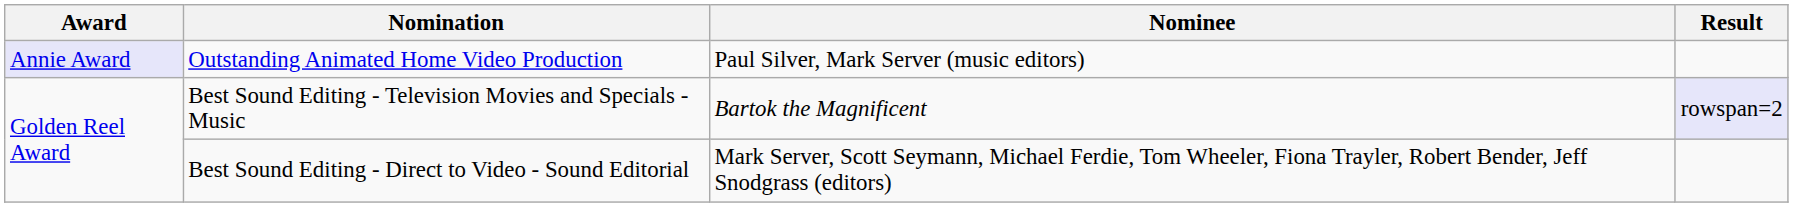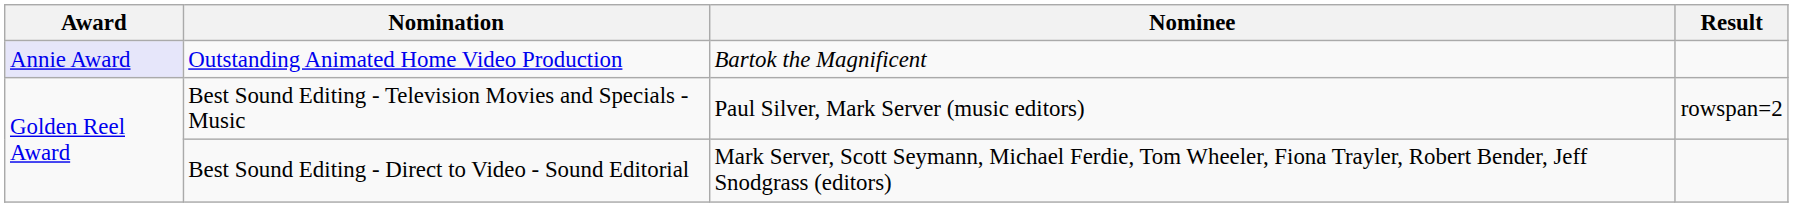(899, 58) Paul Silver, Mark Server (music editors) -> (821, 58) Bartok the Magnificent
(821, 108) Bartok the Magnificent -> (899, 108) Paul Silver, Mark Server (music editors)
(1732, 108) lavender background -> (1732, 108) no background
